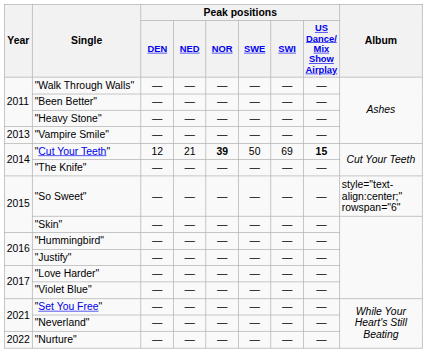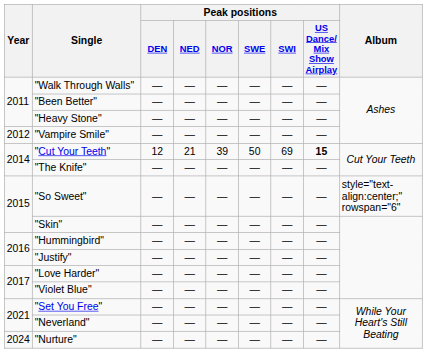(18, 135) 2013 -> (18, 135) 2012
(222, 151) bold -> (222, 151) normal
(18, 339) 2022 -> (18, 339) 2024
